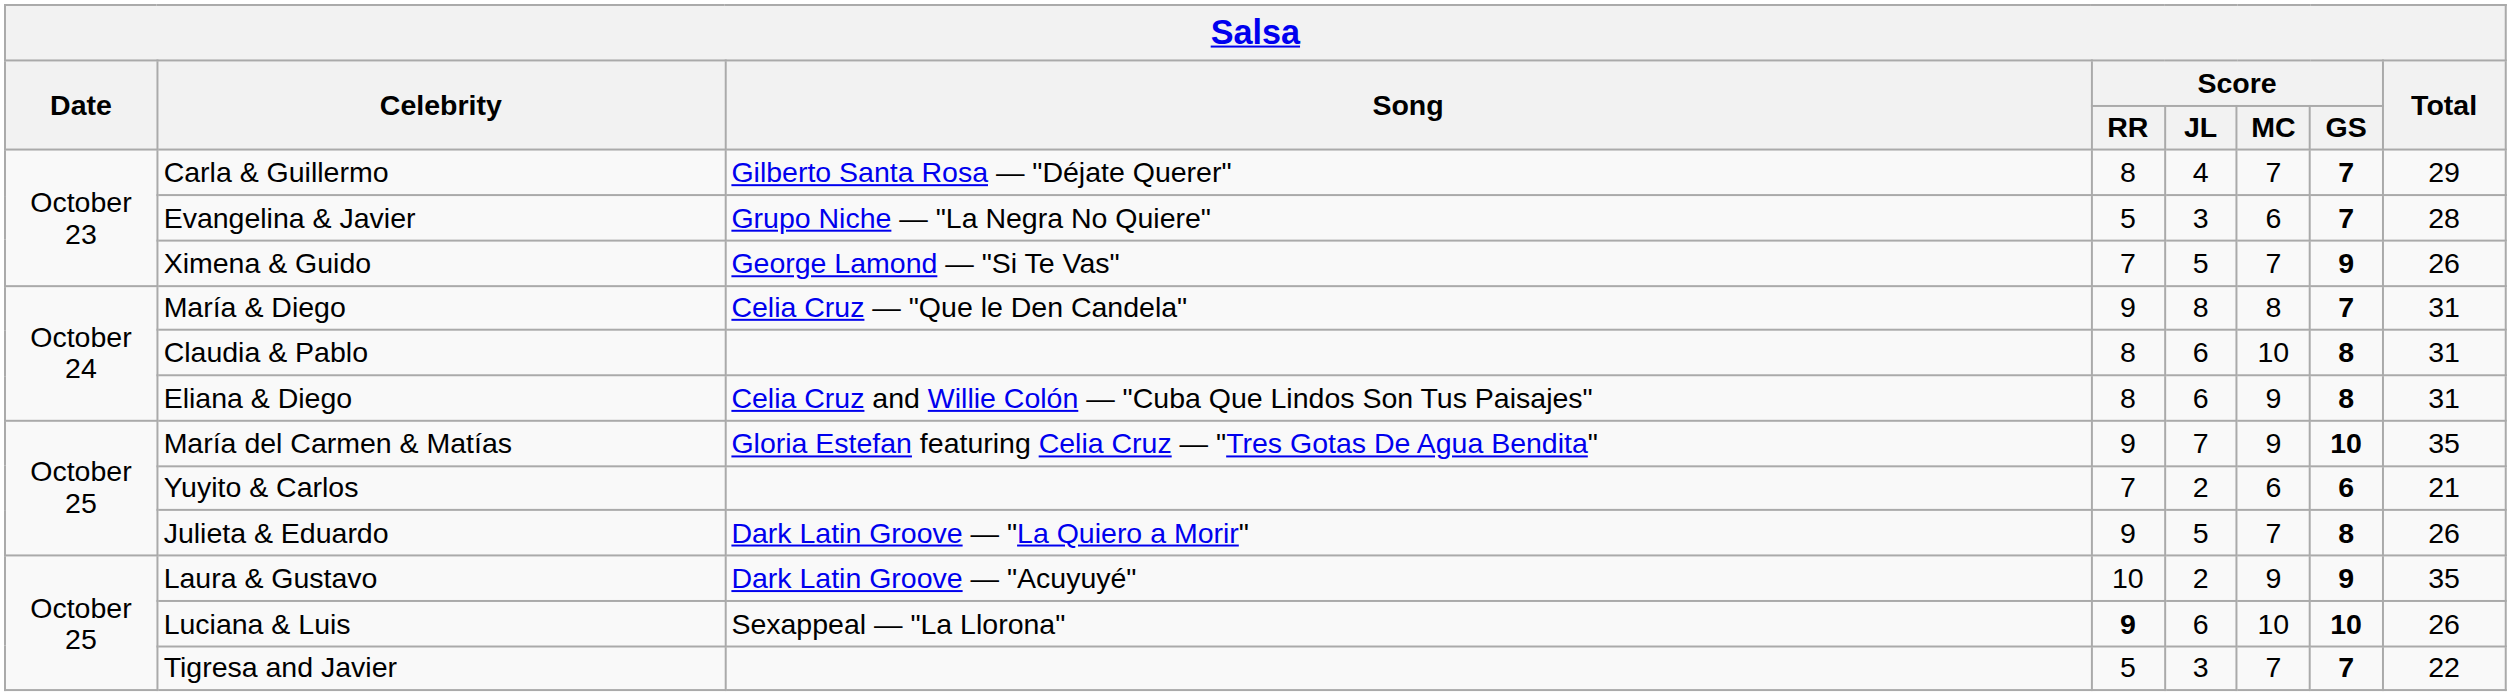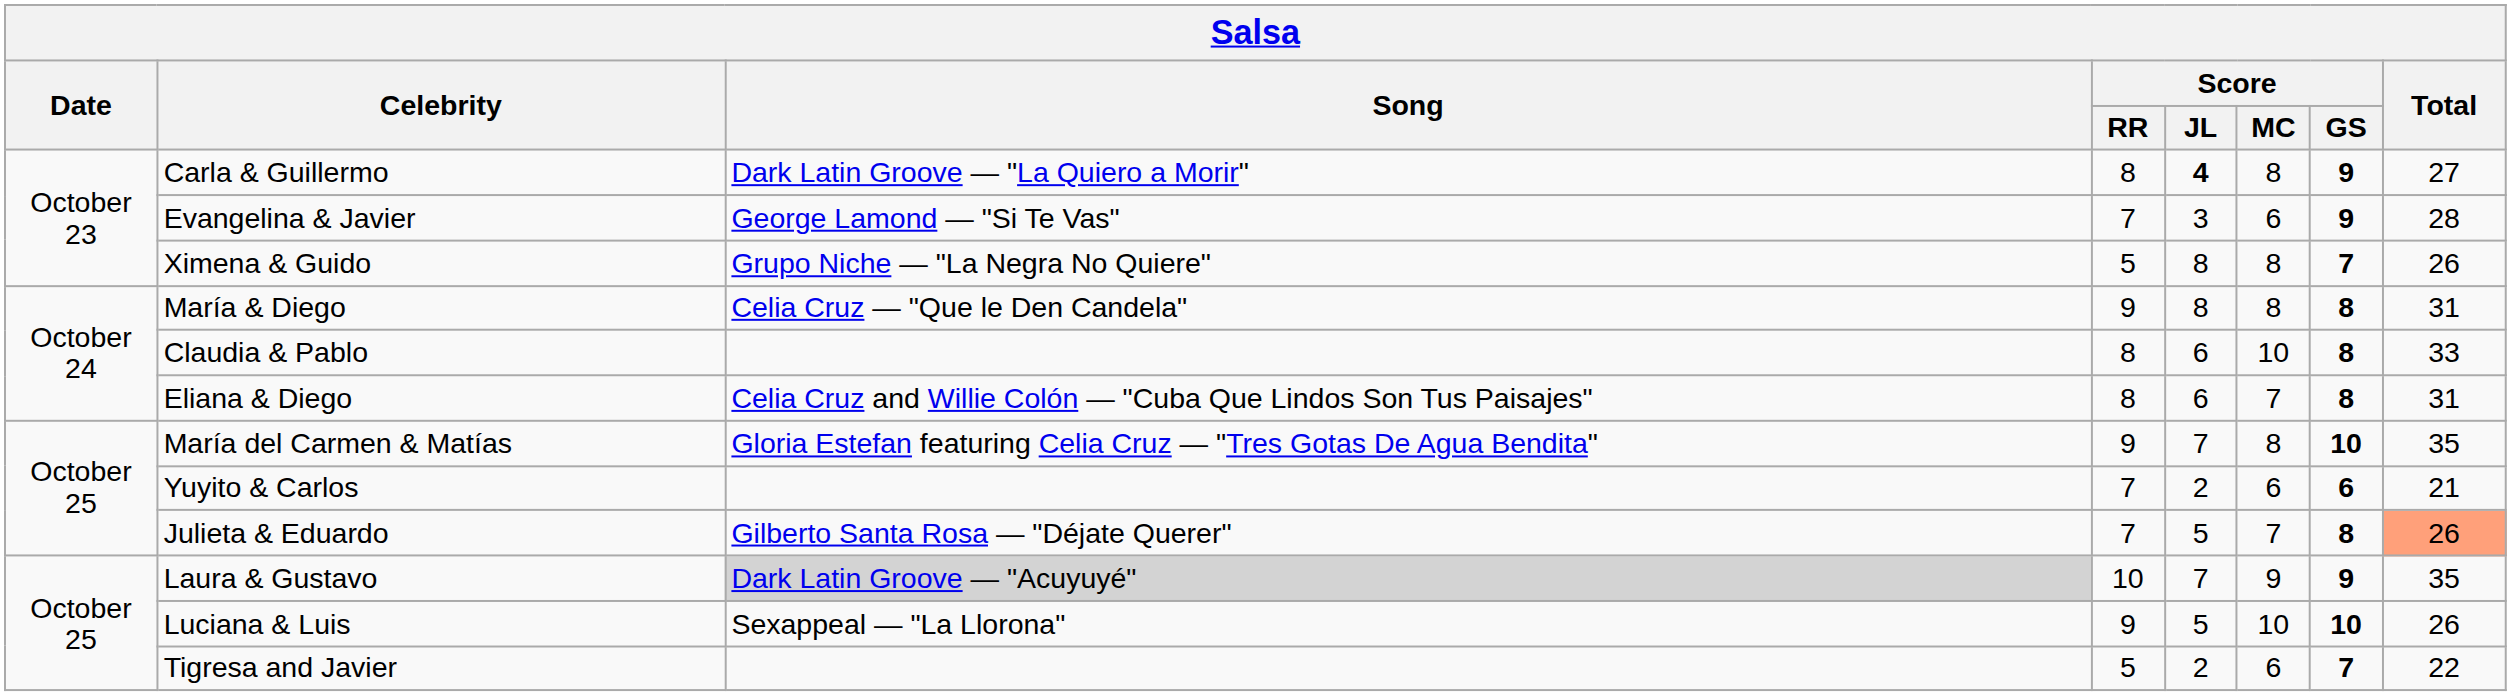(981, 173) Gilberto Santa Rosa — "Déjate Querer" -> (990, 173) Dark Latin Groove — "La Quiero a Morir"
(2201, 173) normal -> (2201, 173) bold
(2273, 173) 7 -> (2273, 173) 8
(2346, 173) 7 -> (2346, 173) 9
(2444, 173) 29 -> (2444, 173) 27
(971, 218) Grupo Niche — "La Negra No Quiere" -> (926, 218) George Lamond — "Si Te Vas"
(2128, 218) 5 -> (2128, 218) 7
(2346, 218) 7 -> (2346, 218) 9
(926, 263) George Lamond — "Si Te Vas" -> (971, 263) Grupo Niche — "La Negra No Quiere"
(2128, 263) 7 -> (2128, 263) 5
(2201, 263) 5 -> (2201, 263) 8
(2273, 263) 7 -> (2273, 263) 8
(2346, 263) 9 -> (2346, 263) 7
(2346, 308) 7 -> (2346, 308) 8
(2444, 353) 31 -> (2444, 353) 33
(2273, 398) 9 -> (2273, 398) 7
(2273, 443) 9 -> (2273, 443) 8
(990, 533) Dark Latin Groove — "La Quiero a Morir" -> (981, 533) Gilberto Santa Rosa — "Déjate Querer"
(2128, 533) 9 -> (2128, 533) 7
(2444, 533) no background -> (2444, 533) lightsalmon background
(934, 578) no background -> (934, 578) lightgrey background
(2201, 578) 2 -> (2201, 578) 7
(2128, 623) bold -> (2128, 623) normal
(2201, 623) 6 -> (2201, 623) 5
(2201, 668) 3 -> (2201, 668) 2
(2273, 668) 7 -> (2273, 668) 6
